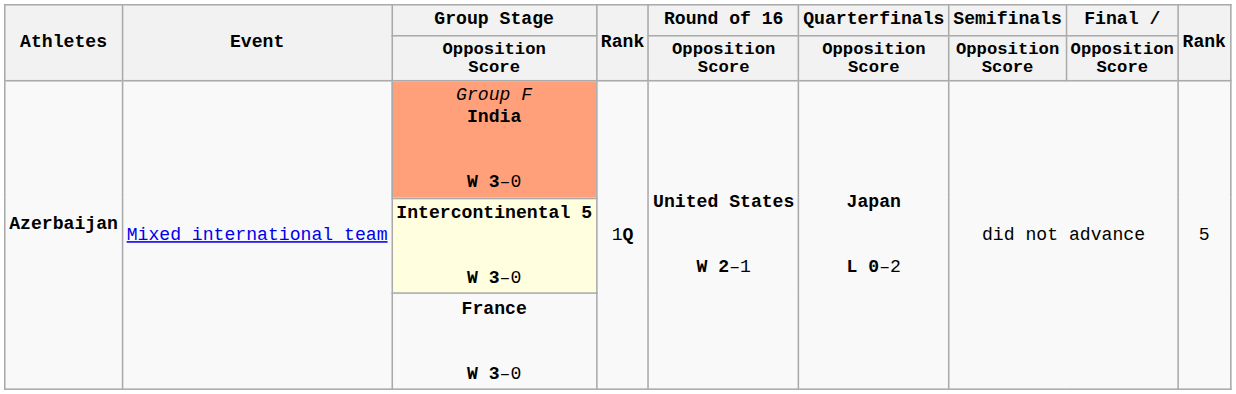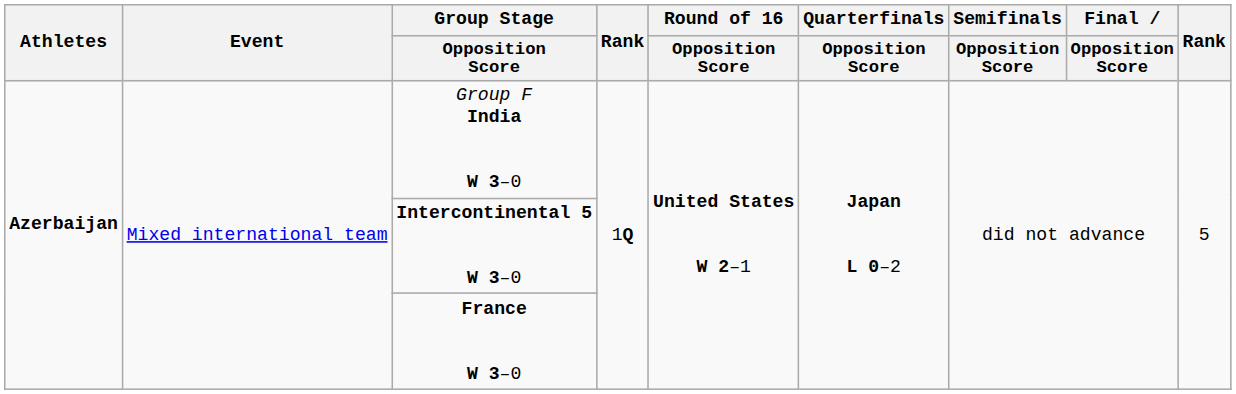(494, 139) lightsalmon background -> (494, 139) no background
(494, 246) lightyellow background -> (494, 246) no background
